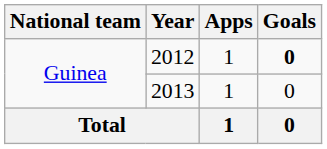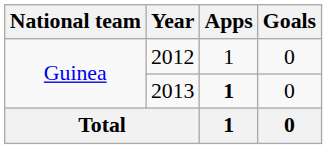(289, 56) bold -> (289, 56) normal
(229, 90) normal -> (229, 90) bold
